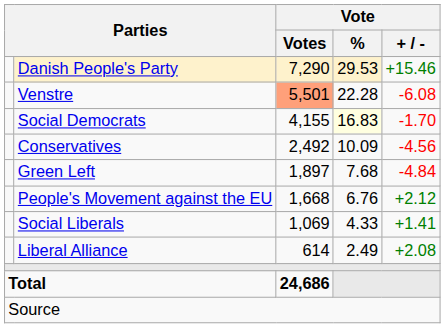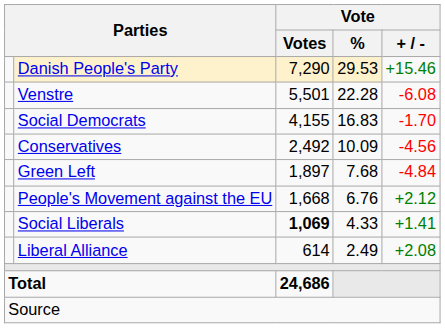(309, 95) lightsalmon background -> (309, 95) no background
(358, 120) lightyellow background -> (358, 120) no background
(309, 224) normal -> (309, 224) bold
